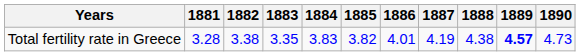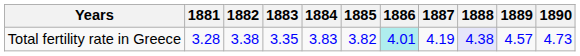(401, 39) no background -> (401, 39) paleturquoise background
(480, 39) no background -> (480, 39) lavender background
(519, 39) bold -> (519, 39) normal
